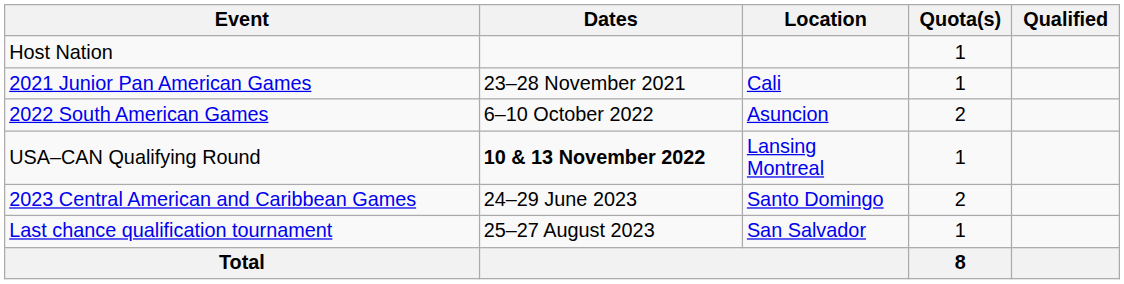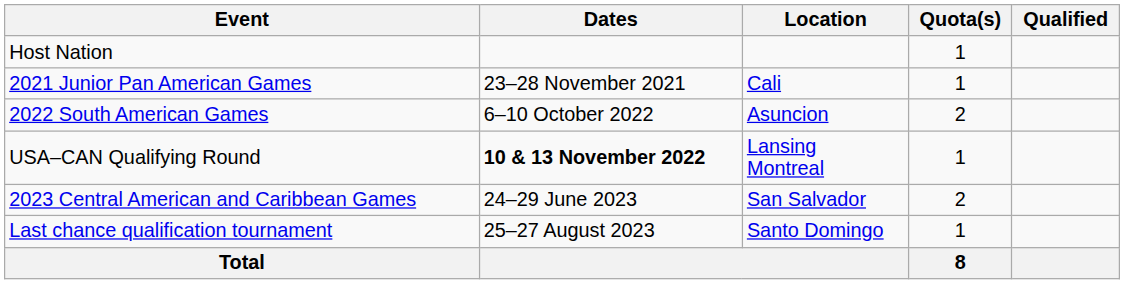(815, 199) Santo Domingo -> (806, 199) San Salvador
(806, 231) San Salvador -> (815, 231) Santo Domingo
